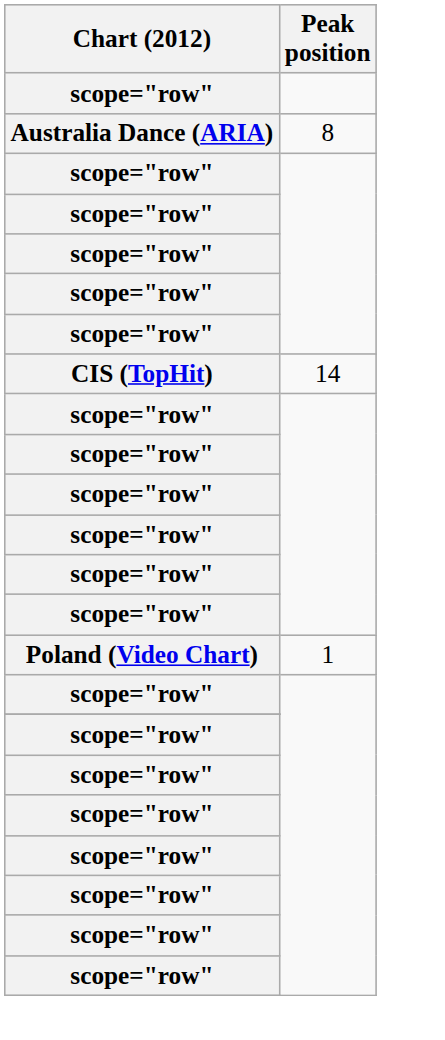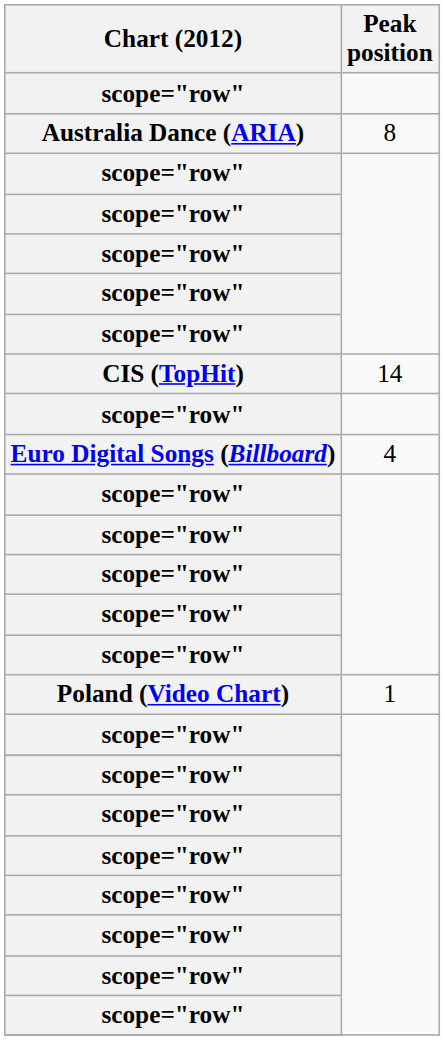+ row: (173, 453)
